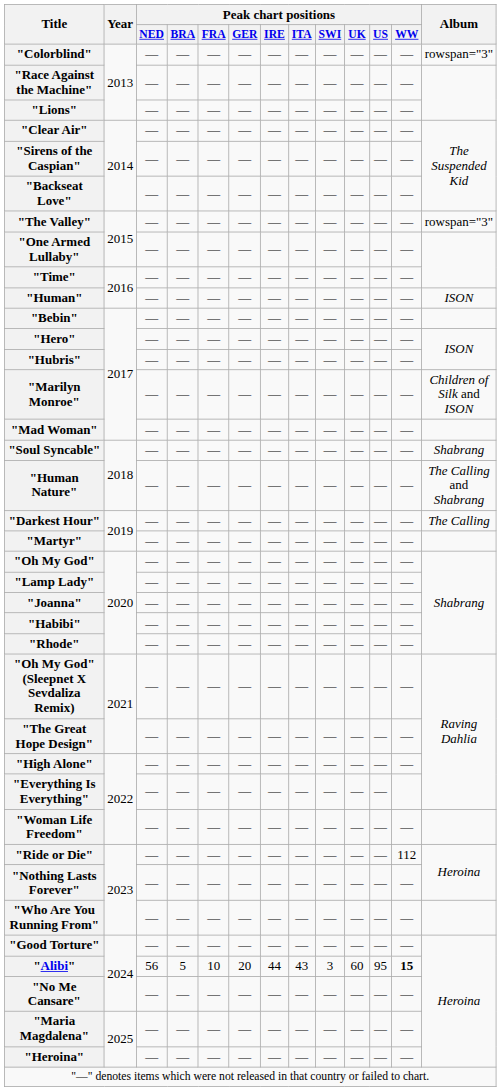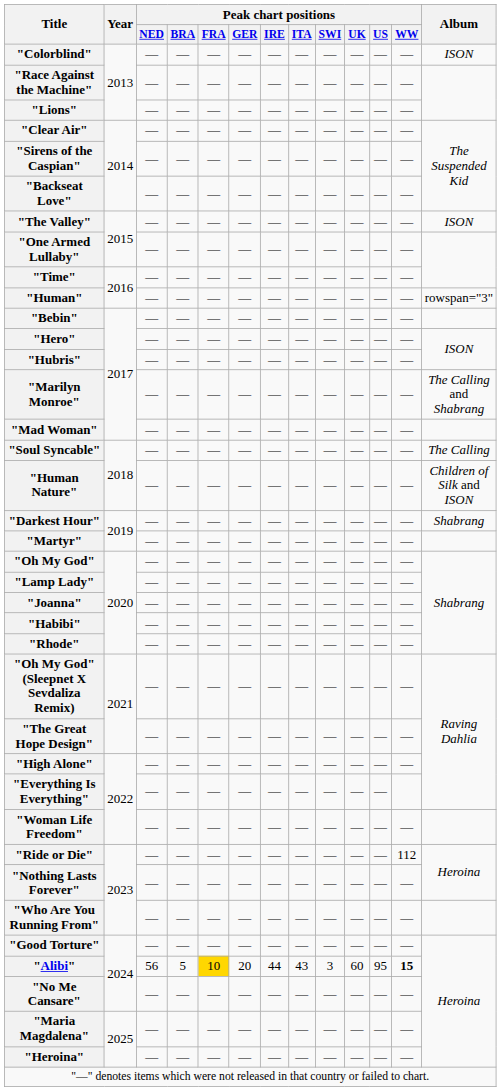(459, 54) rowspan="3" -> (459, 54) ISON
(459, 221) rowspan="3" -> (459, 221) ISON
(459, 297) ISON -> (459, 297) rowspan="3"
(459, 394) Children of Silk and ISON -> (459, 394) The Calling and Shabrang
(459, 450) Shabrang -> (459, 450) The Calling
(459, 485) The Calling and Shabrang -> (459, 485) Children of Silk and ISON
(459, 520) The Calling -> (459, 520) Shabrang
(214, 966) no background -> (214, 966) gold background
